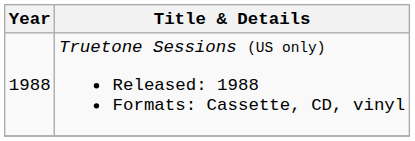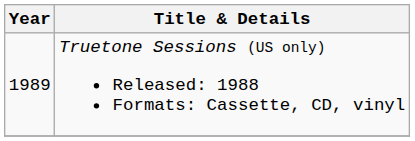(30, 85) 1988 -> (30, 85) 1989
